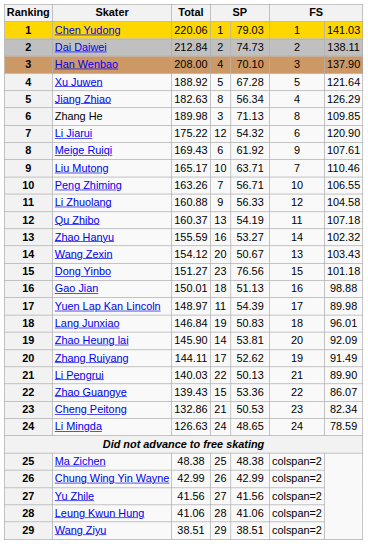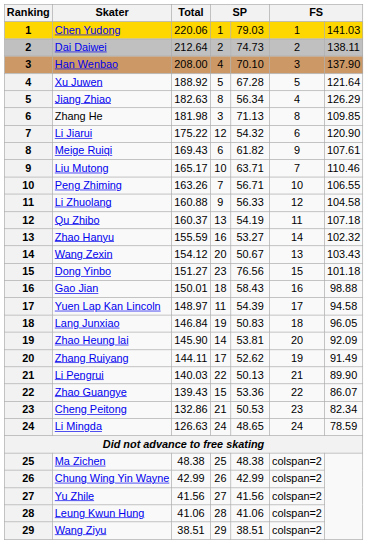(191, 47) 212.84 -> (191, 47) 212.64
(191, 116) 189.98 -> (191, 116) 181.98
(250, 151) 61.92 -> (250, 151) 61.82
(250, 289) 51.13 -> (250, 289) 58.43
(344, 306) 89.98 -> (344, 306) 94.58
(344, 323) 96.01 -> (344, 323) 96.05
